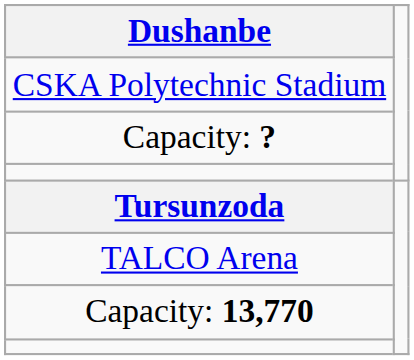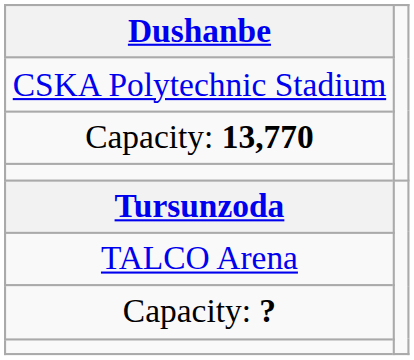(199, 137) Capacity: ? -> (199, 137) Capacity: 13,770
(199, 311) Capacity: 13,770 -> (199, 311) Capacity: ?
